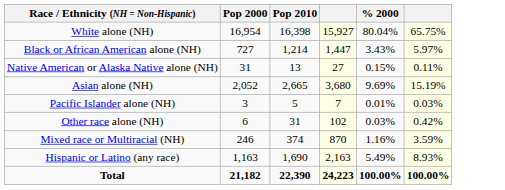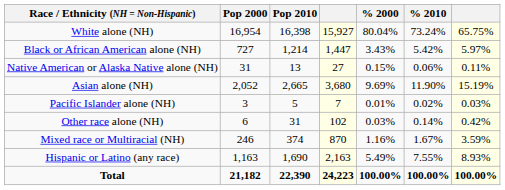+ column: (428, 13)
